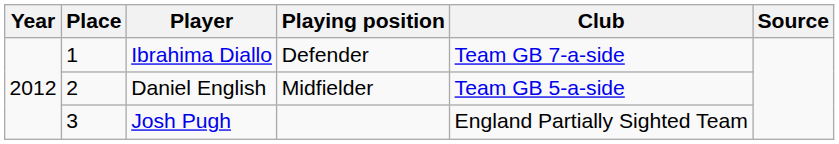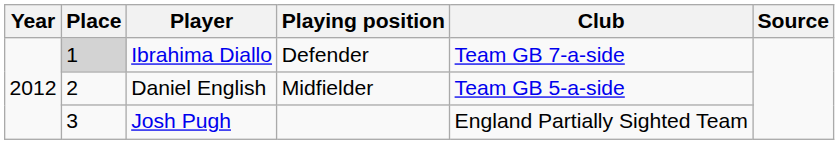(72, 54) no background -> (72, 54) lightgrey background
